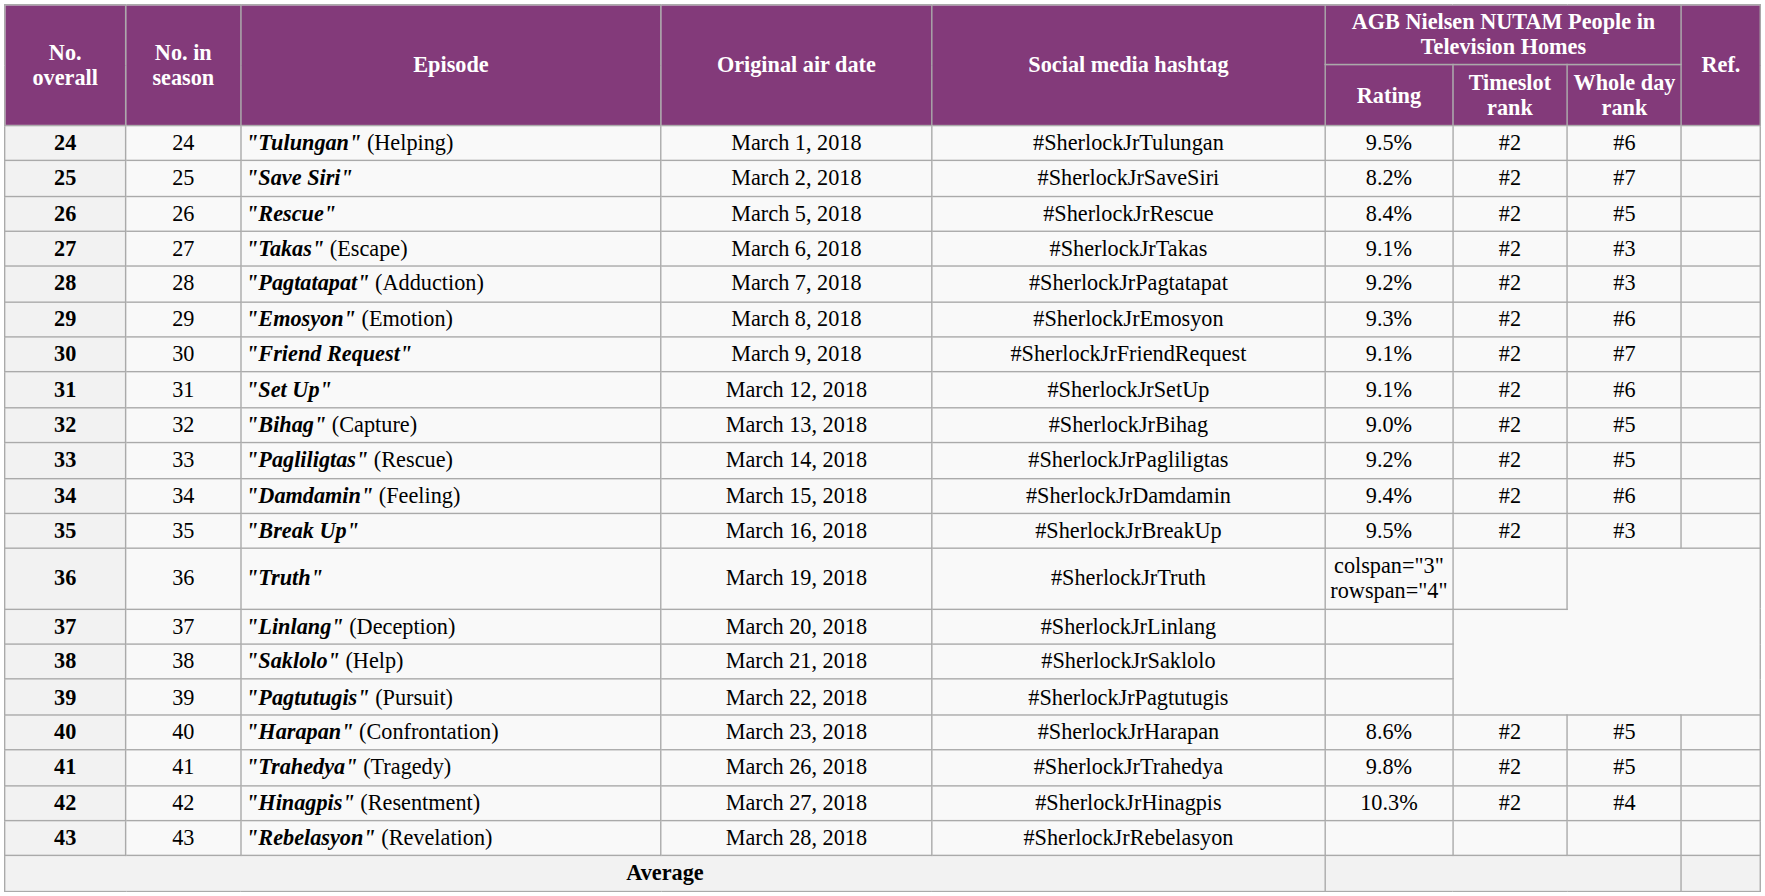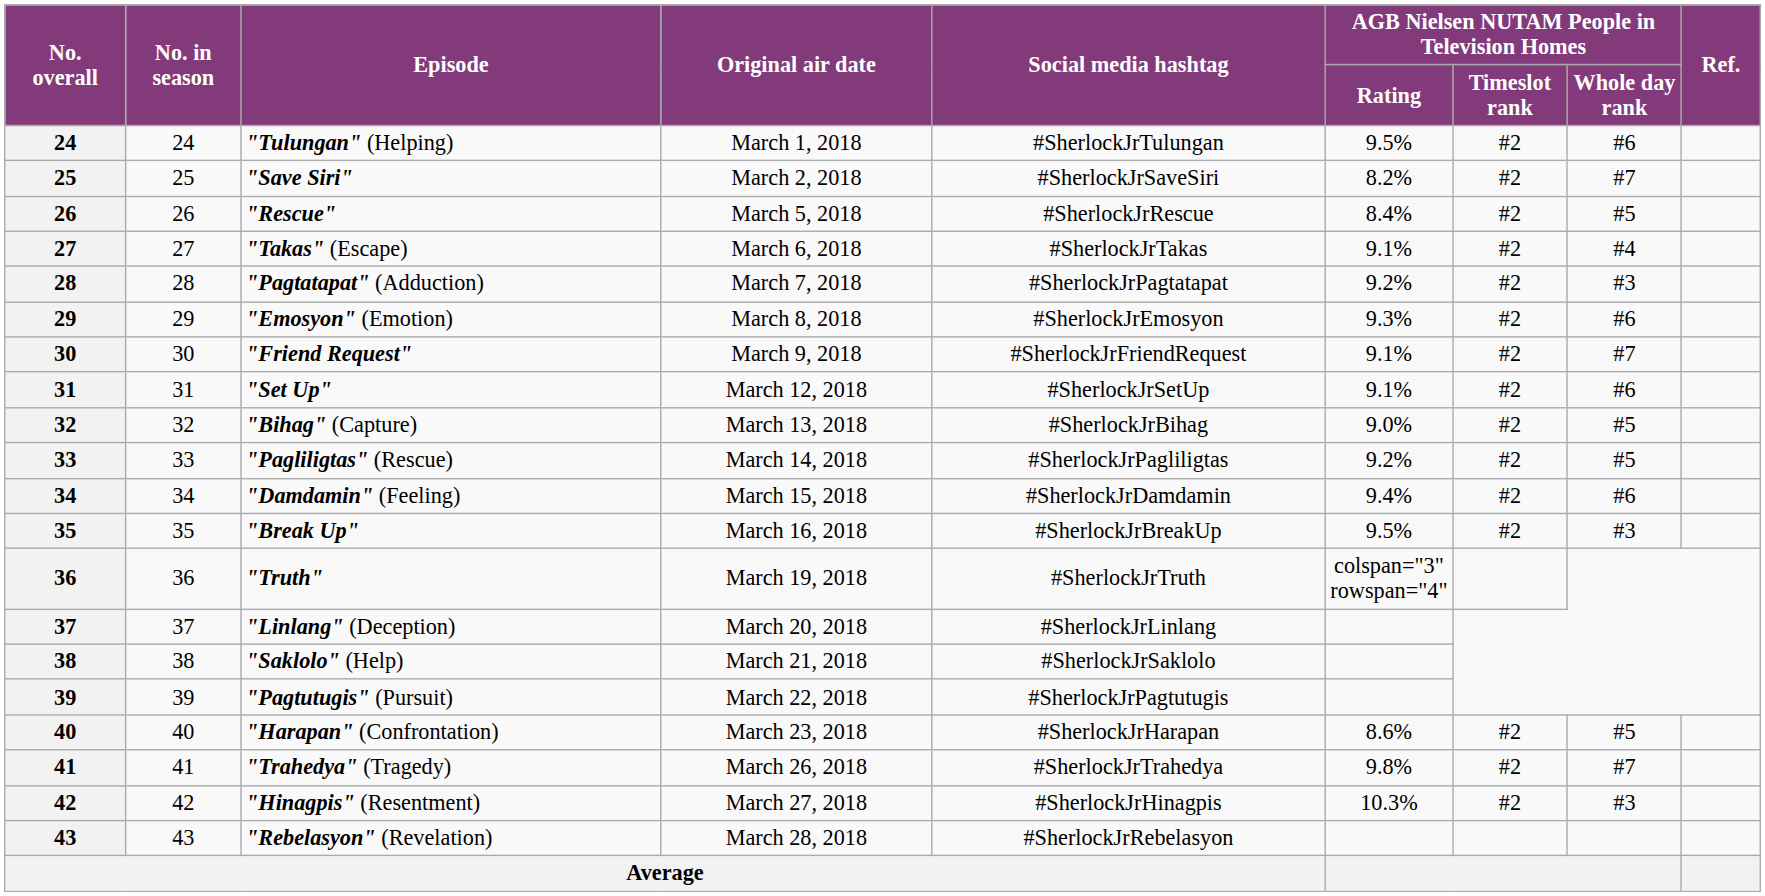(1624, 248) #3 -> (1624, 248) #4
(1624, 767) #5 -> (1624, 767) #7
(1624, 802) #4 -> (1624, 802) #3
